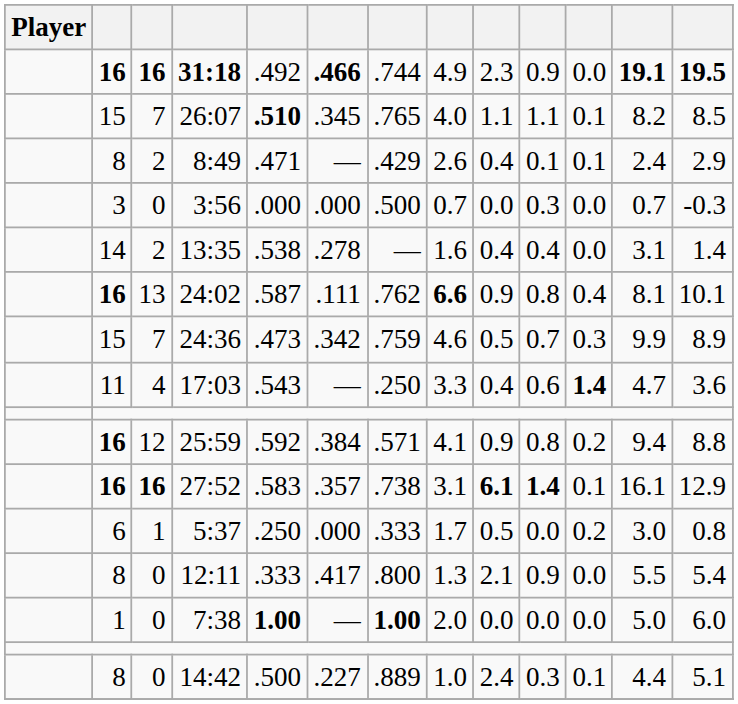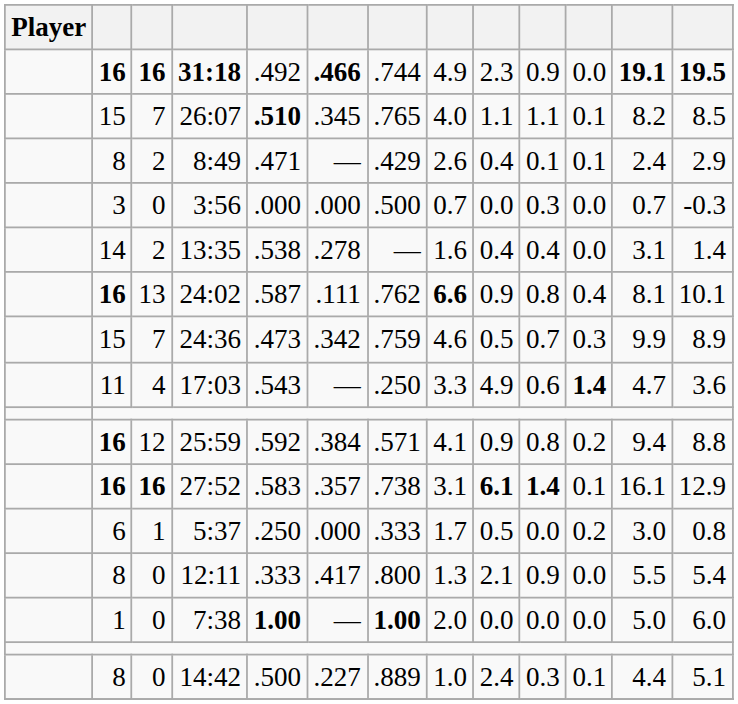(497, 383) 0.4 -> (497, 383) 4.9
